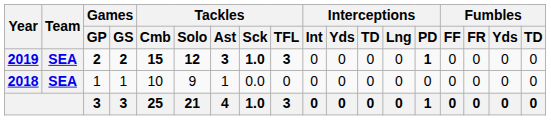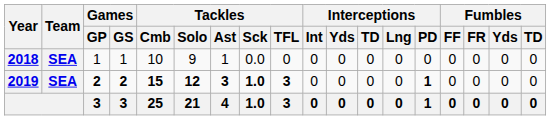rows swapped: (23, 81) <-> (23, 59)
